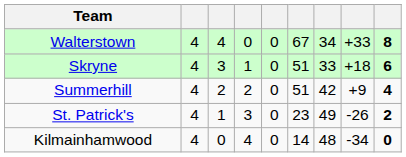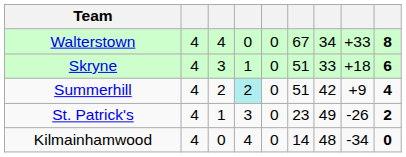(248, 90) no background -> (248, 90) paleturquoise background
